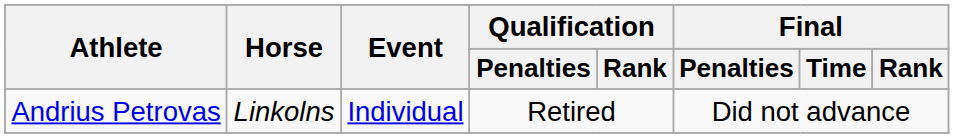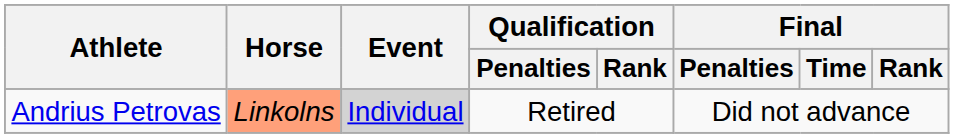(284, 112) no background -> (284, 112) lightsalmon background
(405, 112) no background -> (405, 112) lightgrey background
